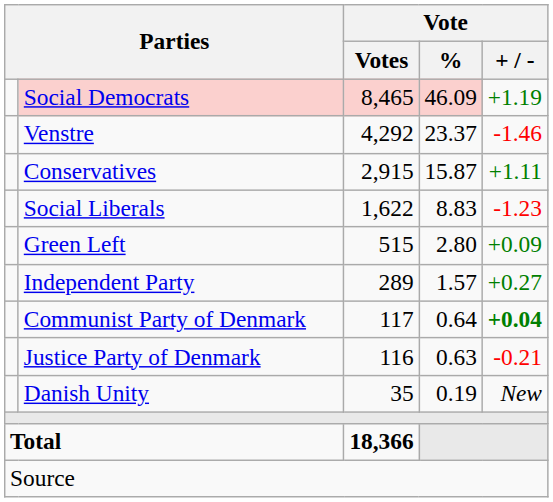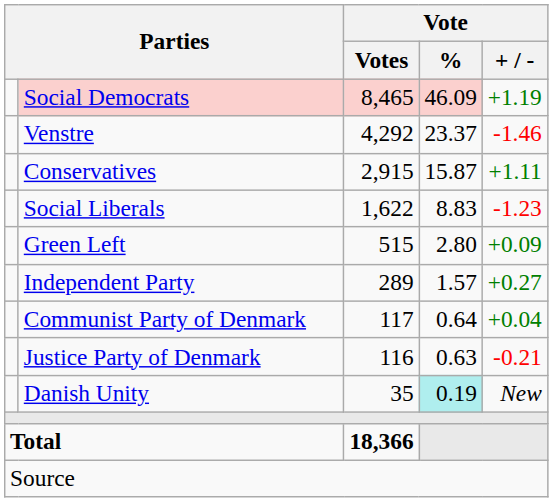(515, 319) bold -> (515, 319) normal
(457, 393) no background -> (457, 393) paleturquoise background
